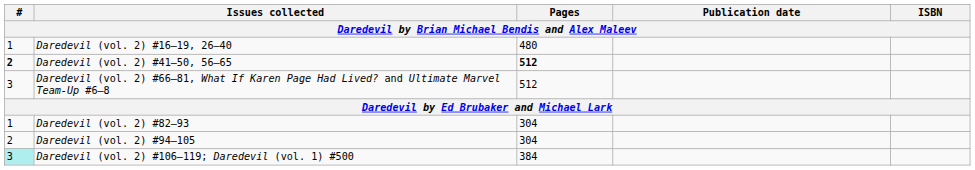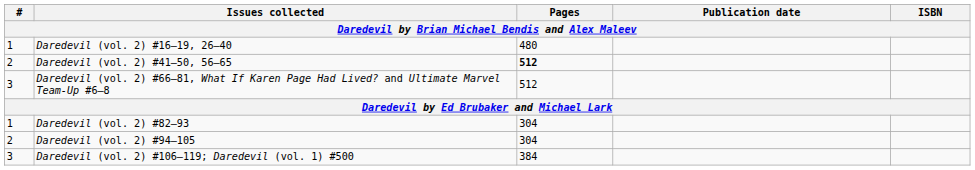(10, 62) bold -> (10, 62) normal
(10, 157) paleturquoise background -> (10, 157) no background
